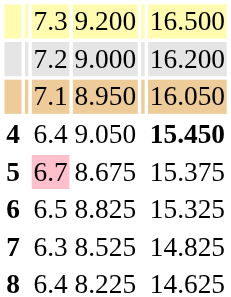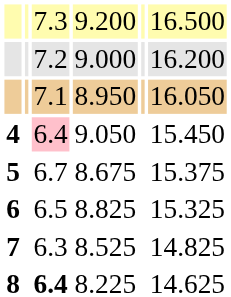(51, 134) no background -> (51, 134) pink background
(187, 134) bold -> (187, 134) normal
(51, 171) pink background -> (51, 171) no background
(51, 284) normal -> (51, 284) bold
